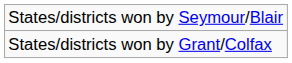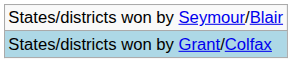(140, 44) no background -> (140, 44) lightblue background
